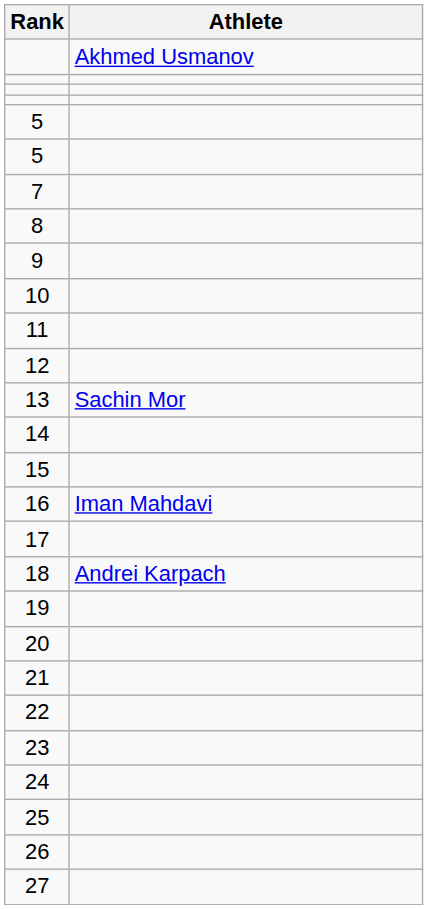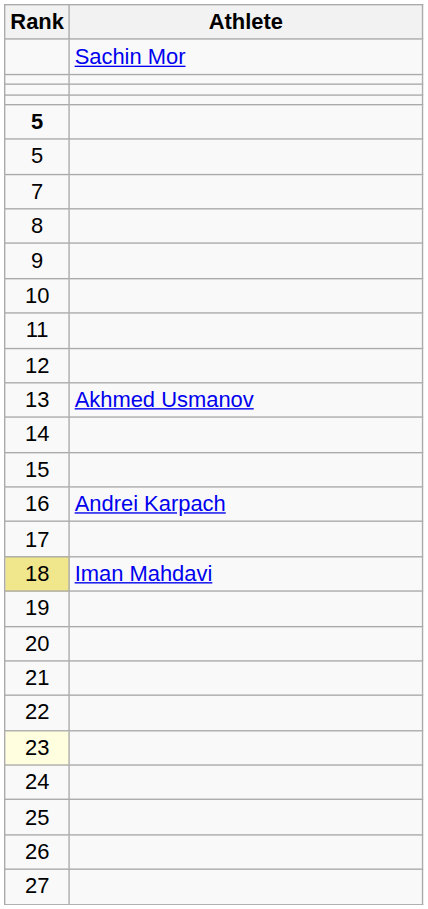(164, 56) Akhmed Usmanov -> (130, 56) Sachin Mor
(37, 121) normal -> (37, 121) bold
(130, 399) Sachin Mor -> (164, 399) Akhmed Usmanov
(143, 504) Iman Mahdavi -> (150, 504) Andrei Karpach
(37, 573) no background -> (37, 573) khaki background
(150, 573) Andrei Karpach -> (143, 573) Iman Mahdavi
(37, 747) no background -> (37, 747) lightyellow background
